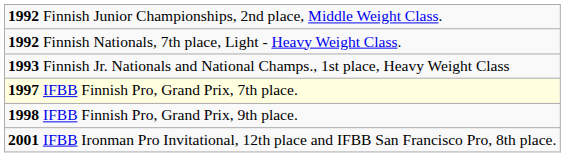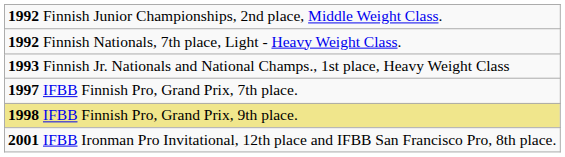(153, 90) lightyellow background -> (153, 90) no background
(153, 115) no background -> (153, 115) khaki background
